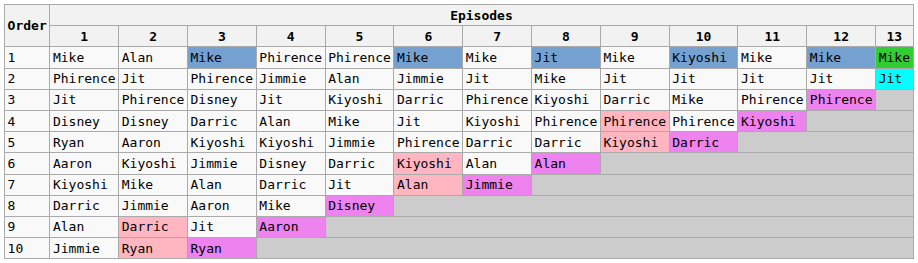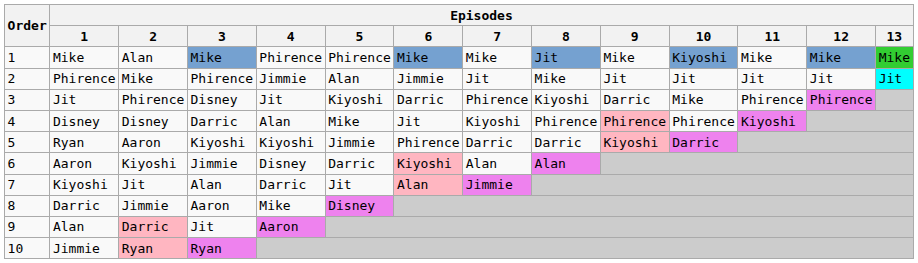(133, 79) Jit -> (137, 79) Mike
(137, 185) Mike -> (133, 185) Jit
